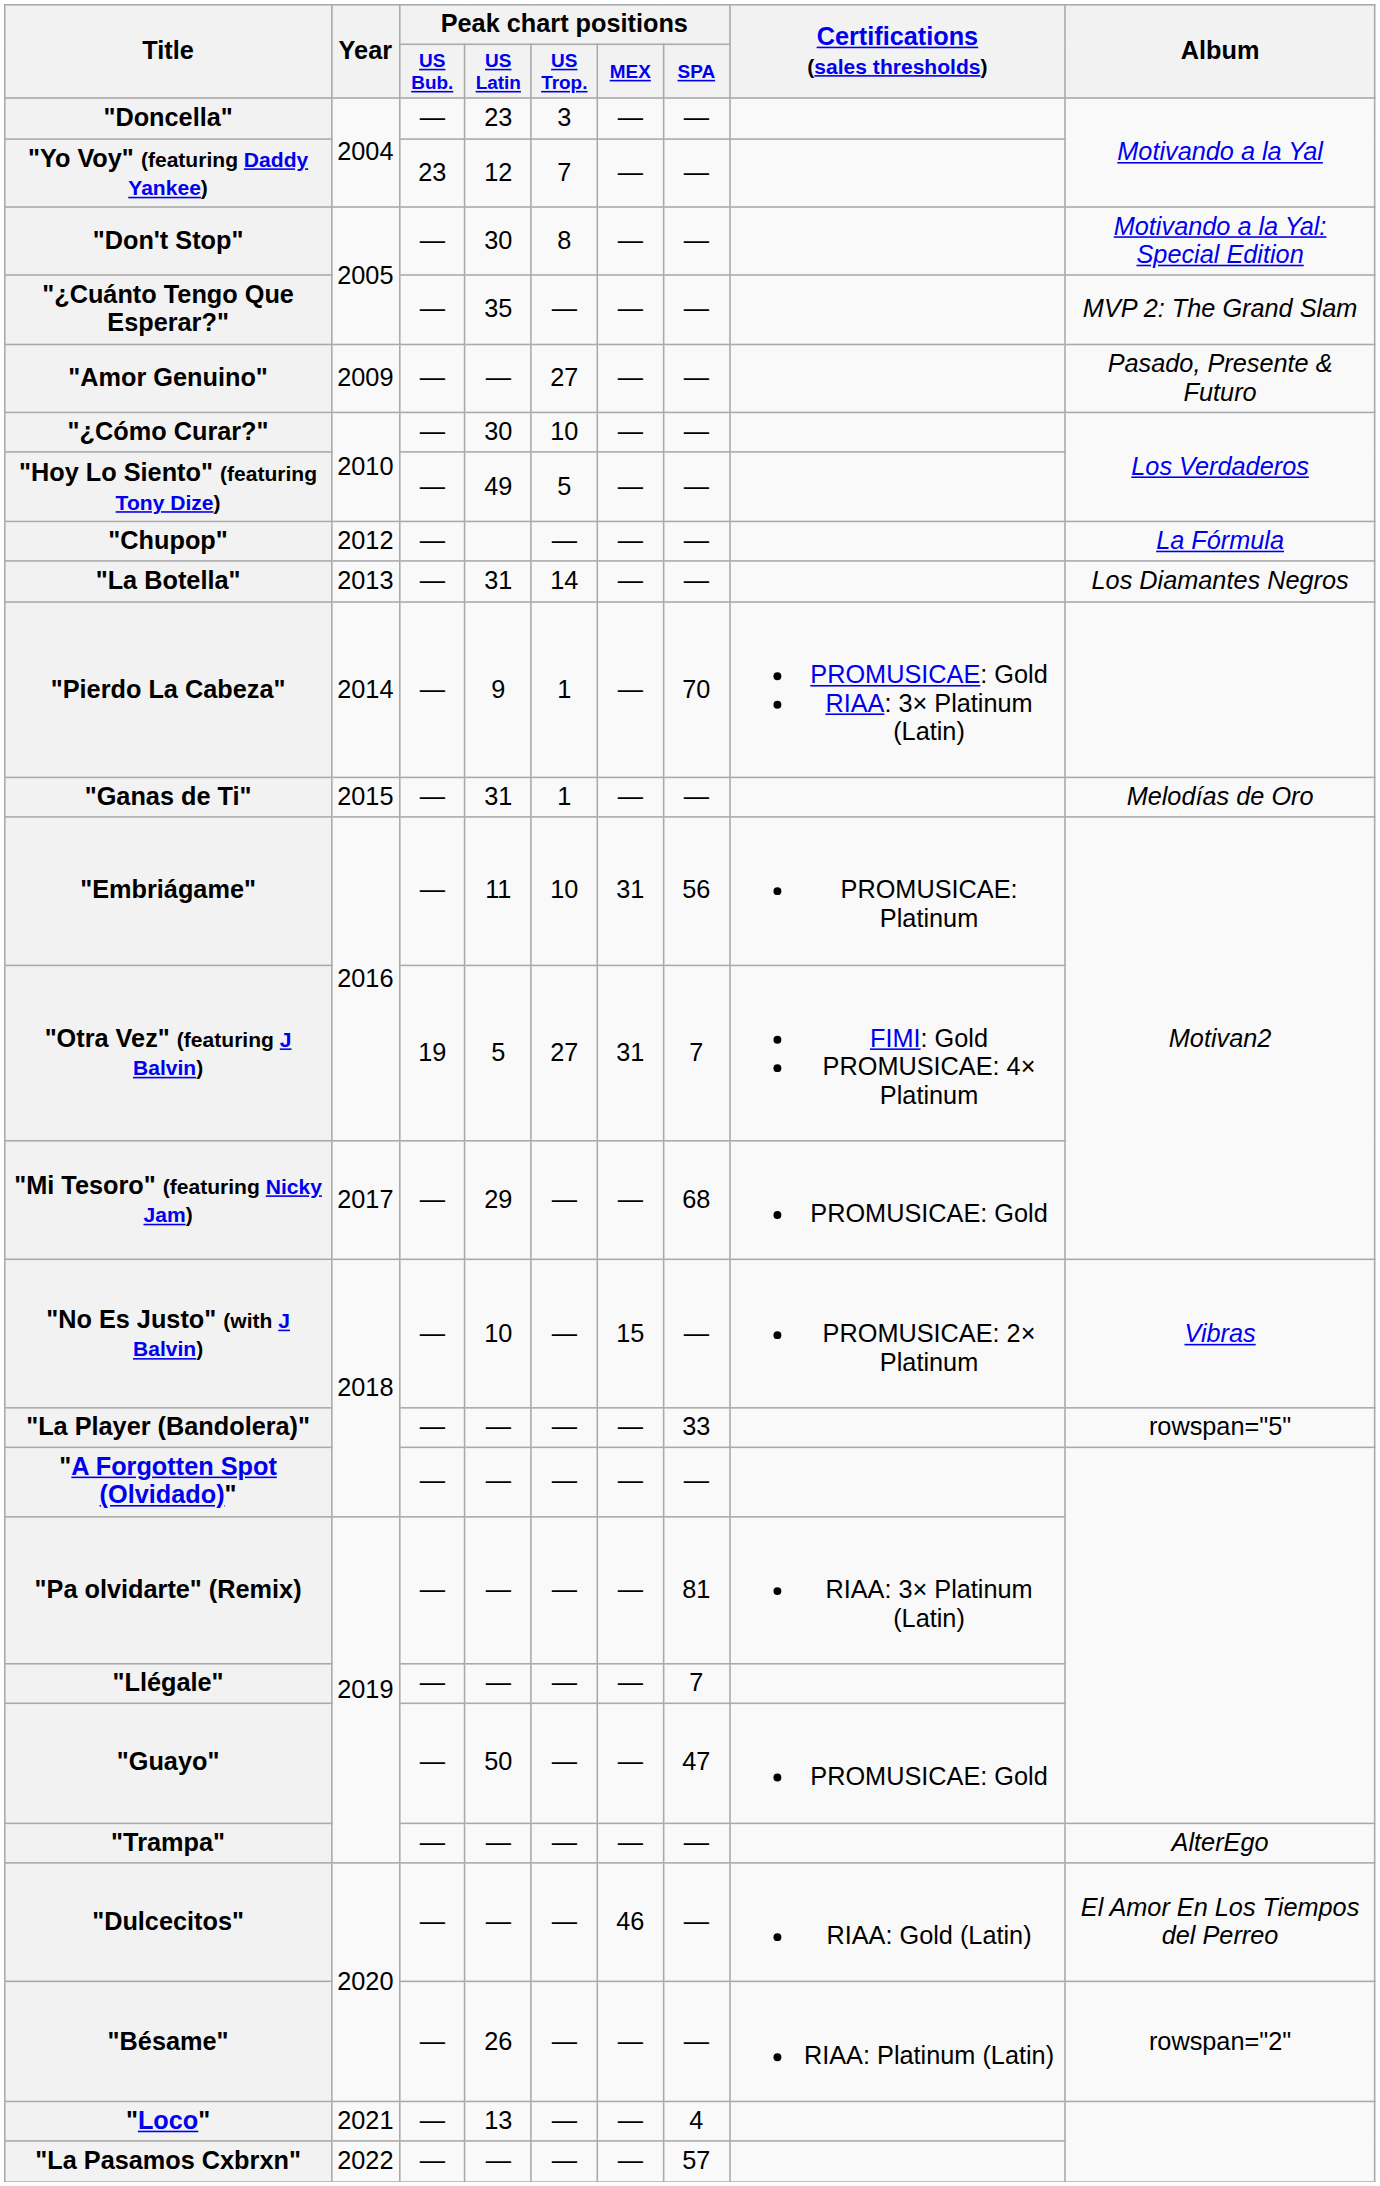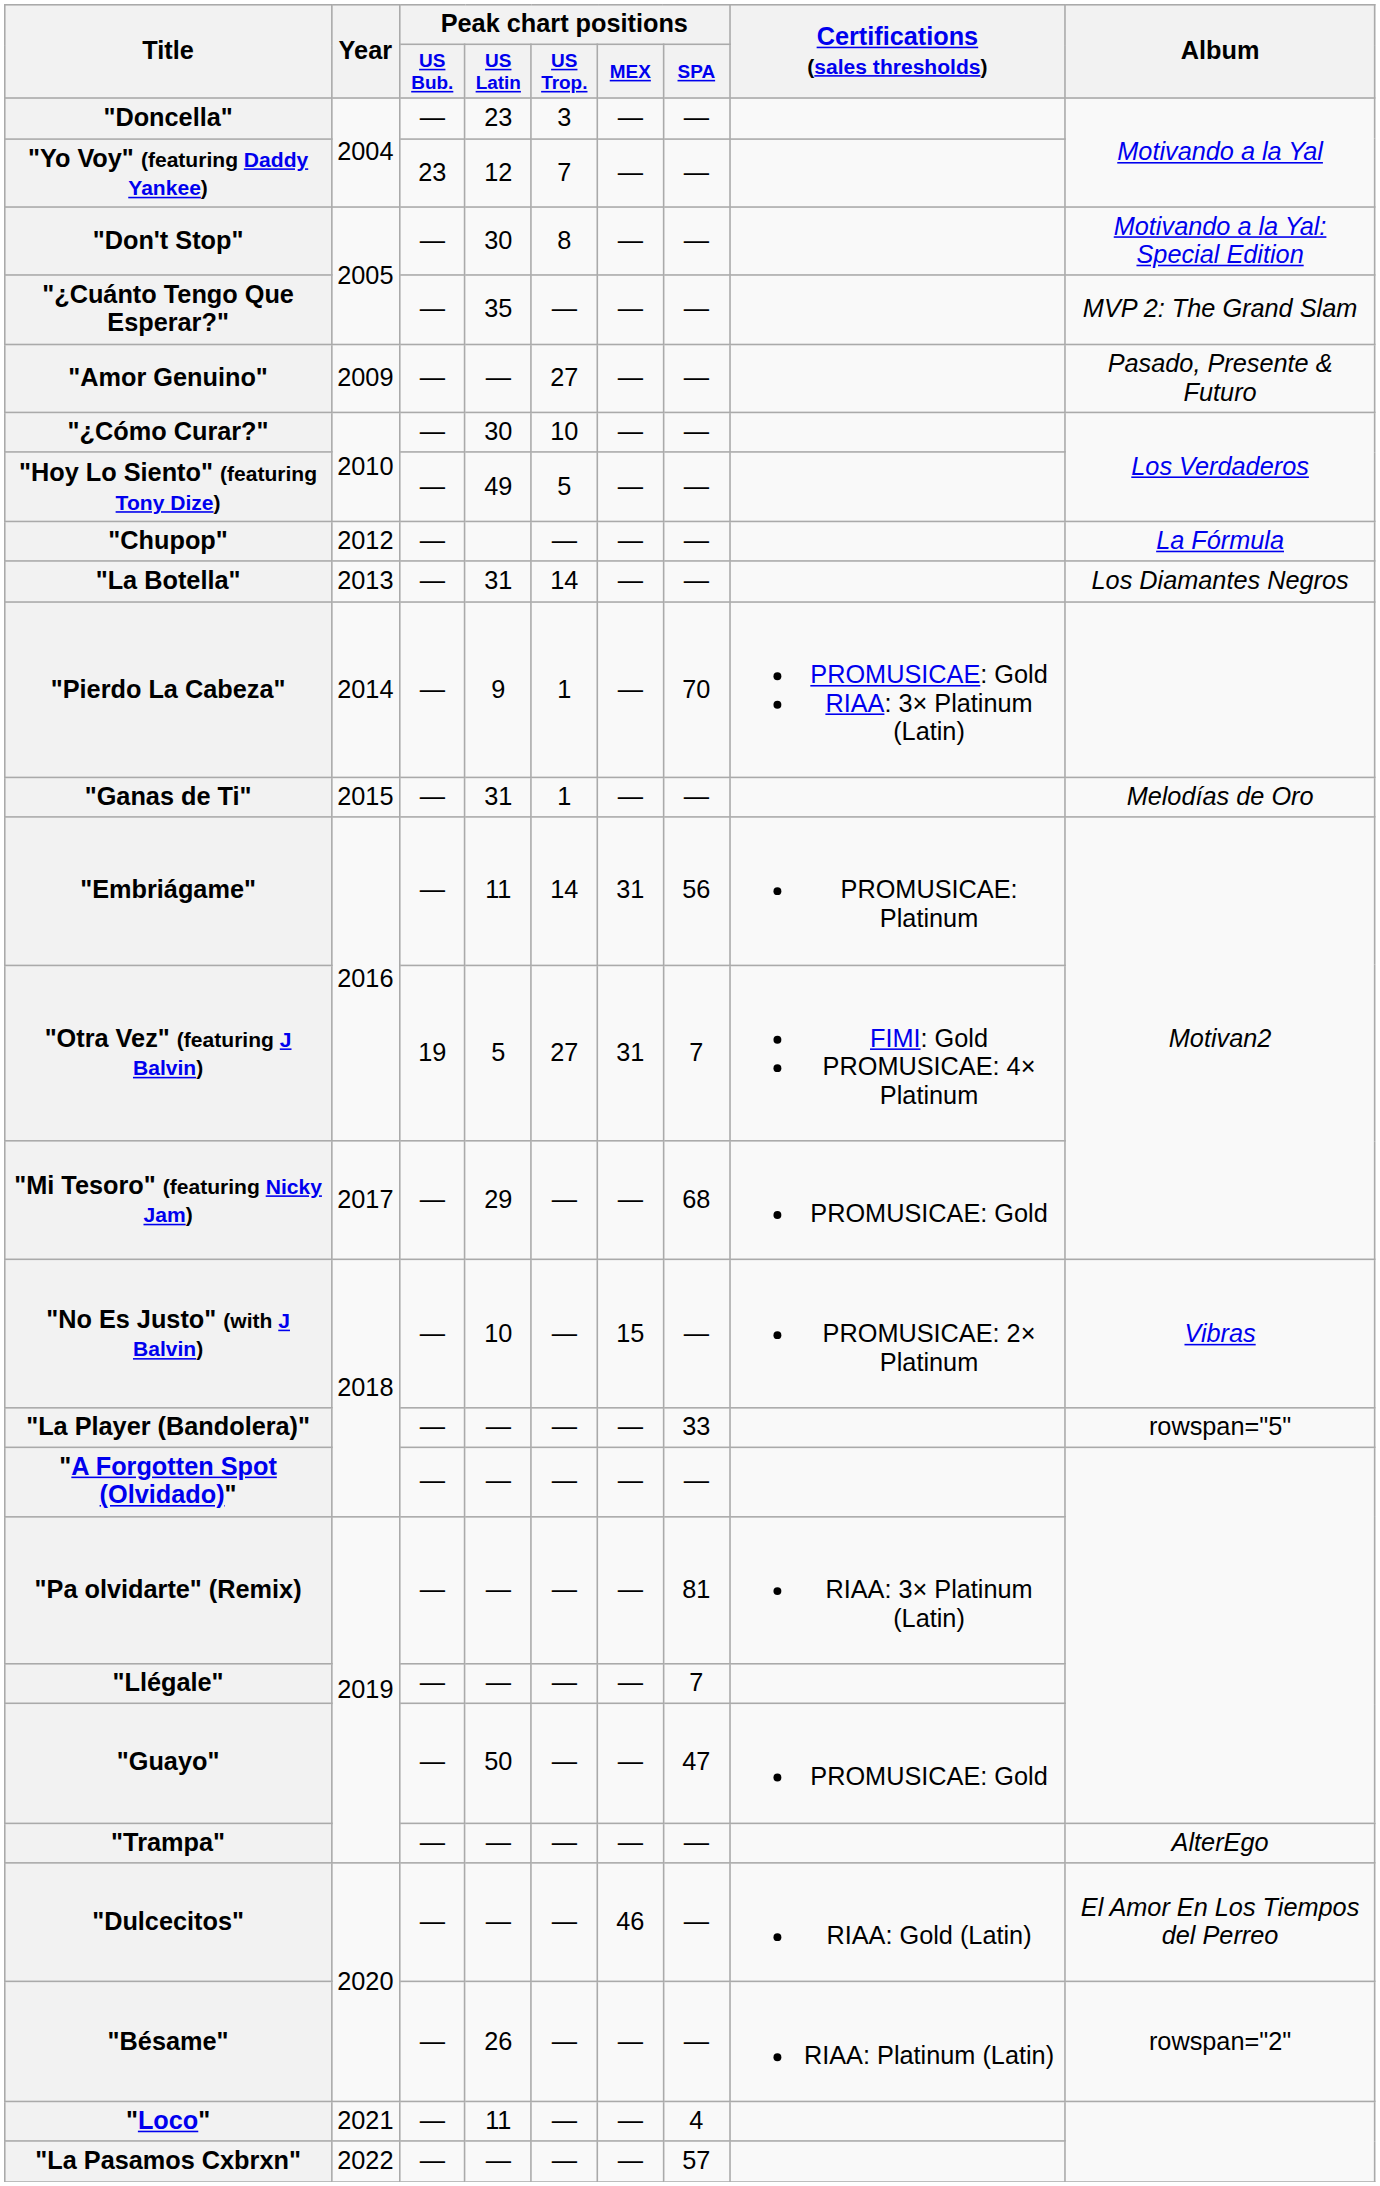(564, 890) 10 -> (564, 890) 14
(498, 2120) 13 -> (498, 2120) 11
